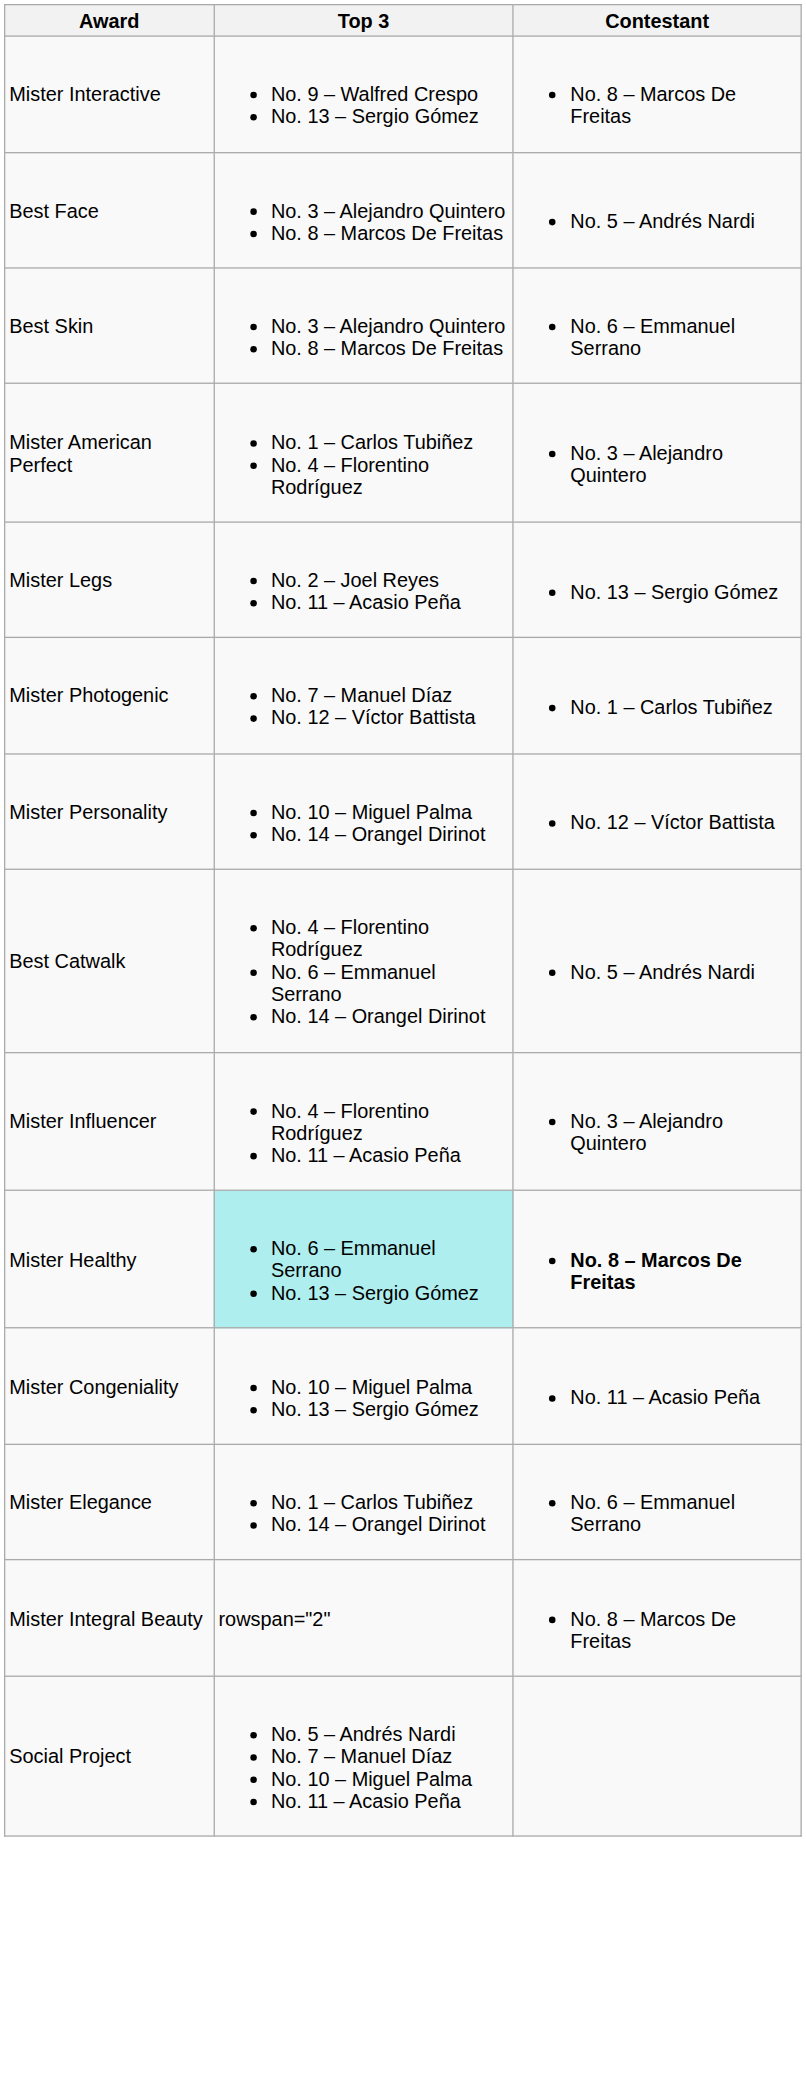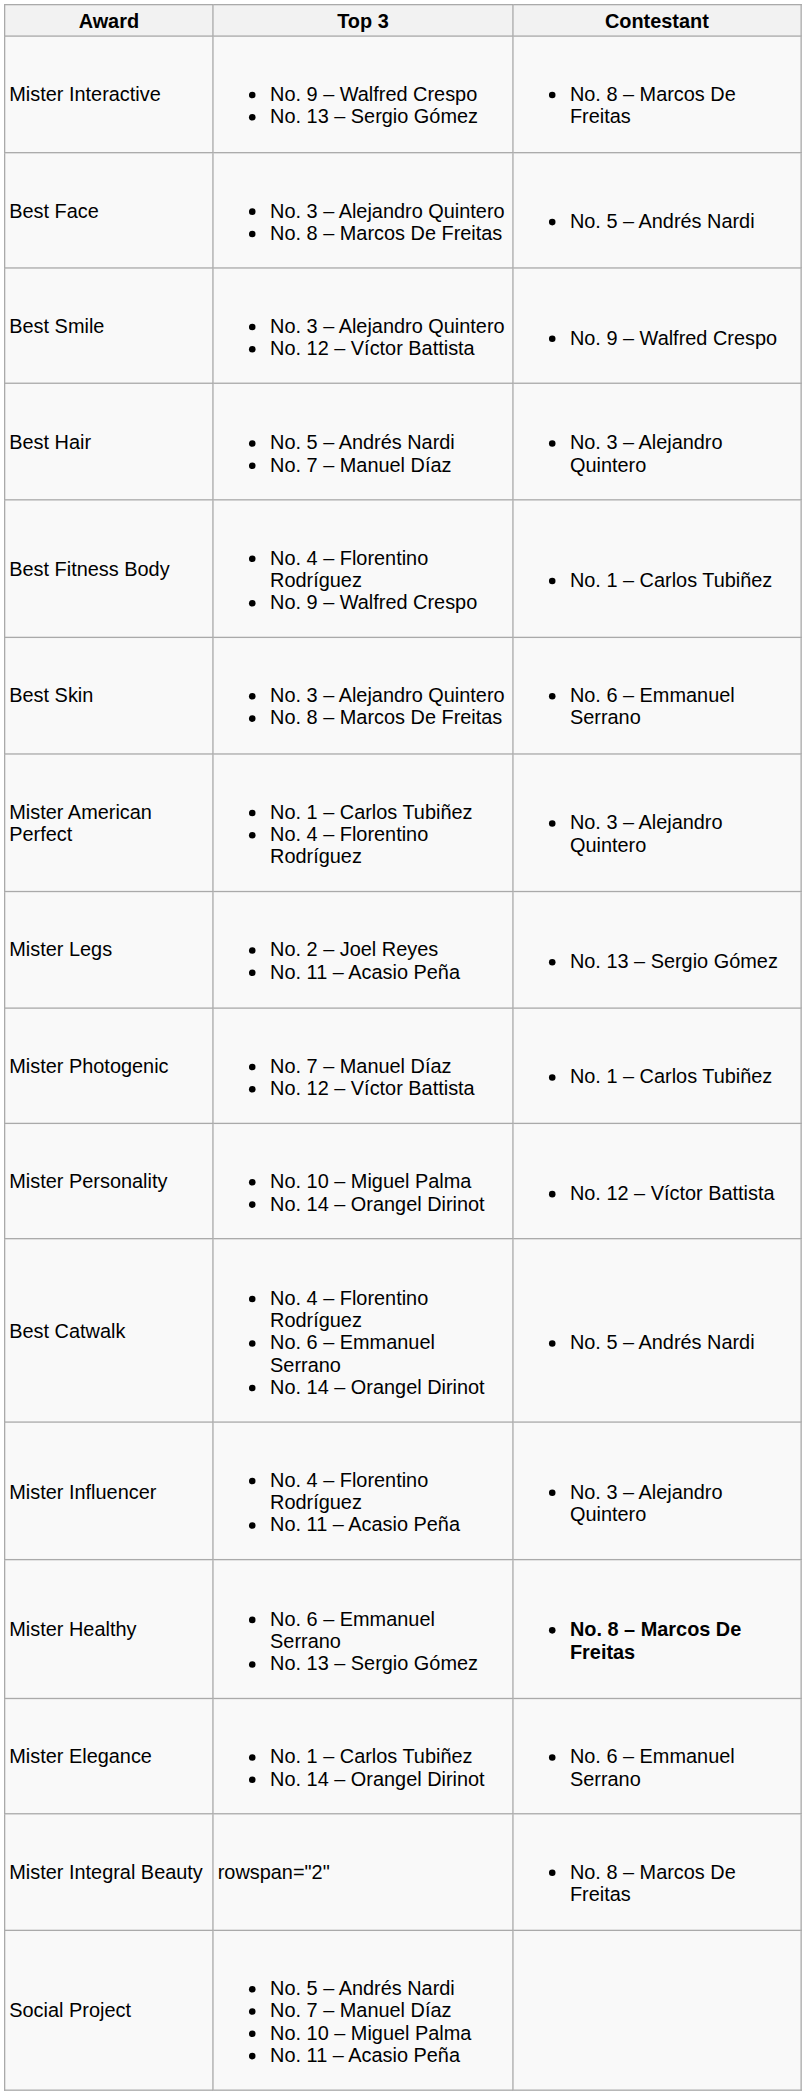+ row: (57, 326)
+ row: (50, 442)
+ row: (89, 569)
(364, 1271) paleturquoise background -> (363, 1640) no background
- row: (94, 1386)
